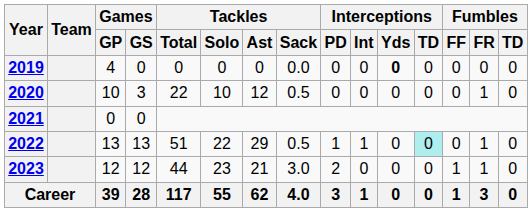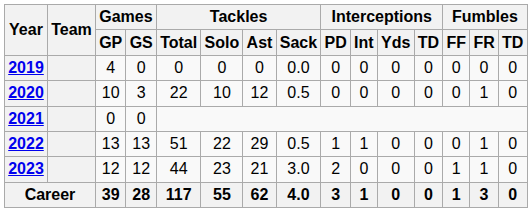(396, 67) bold -> (396, 67) normal
(428, 144) paleturquoise background -> (428, 144) no background
